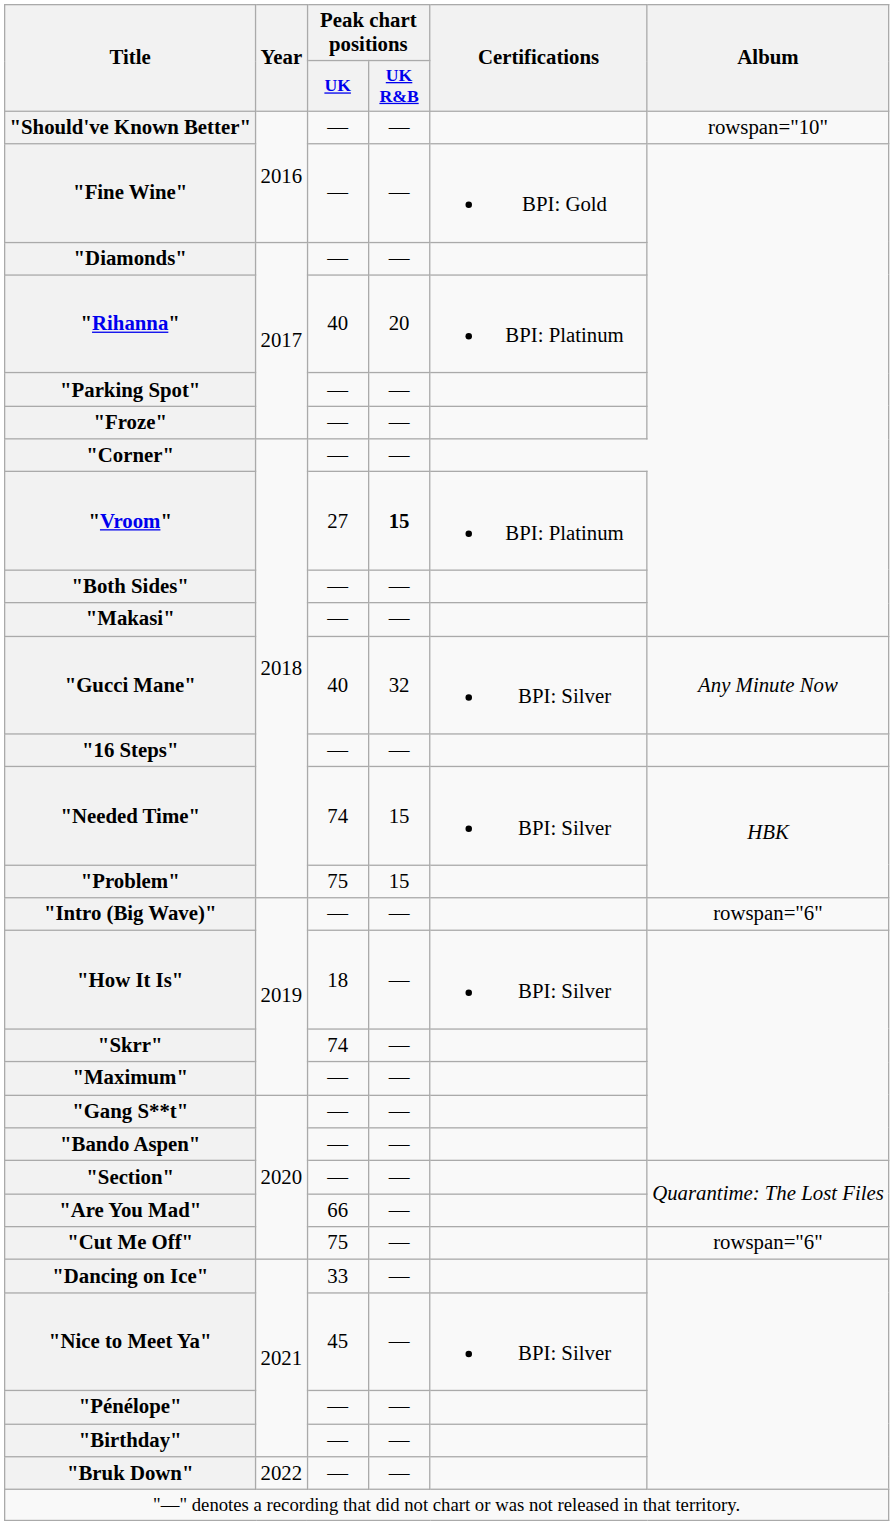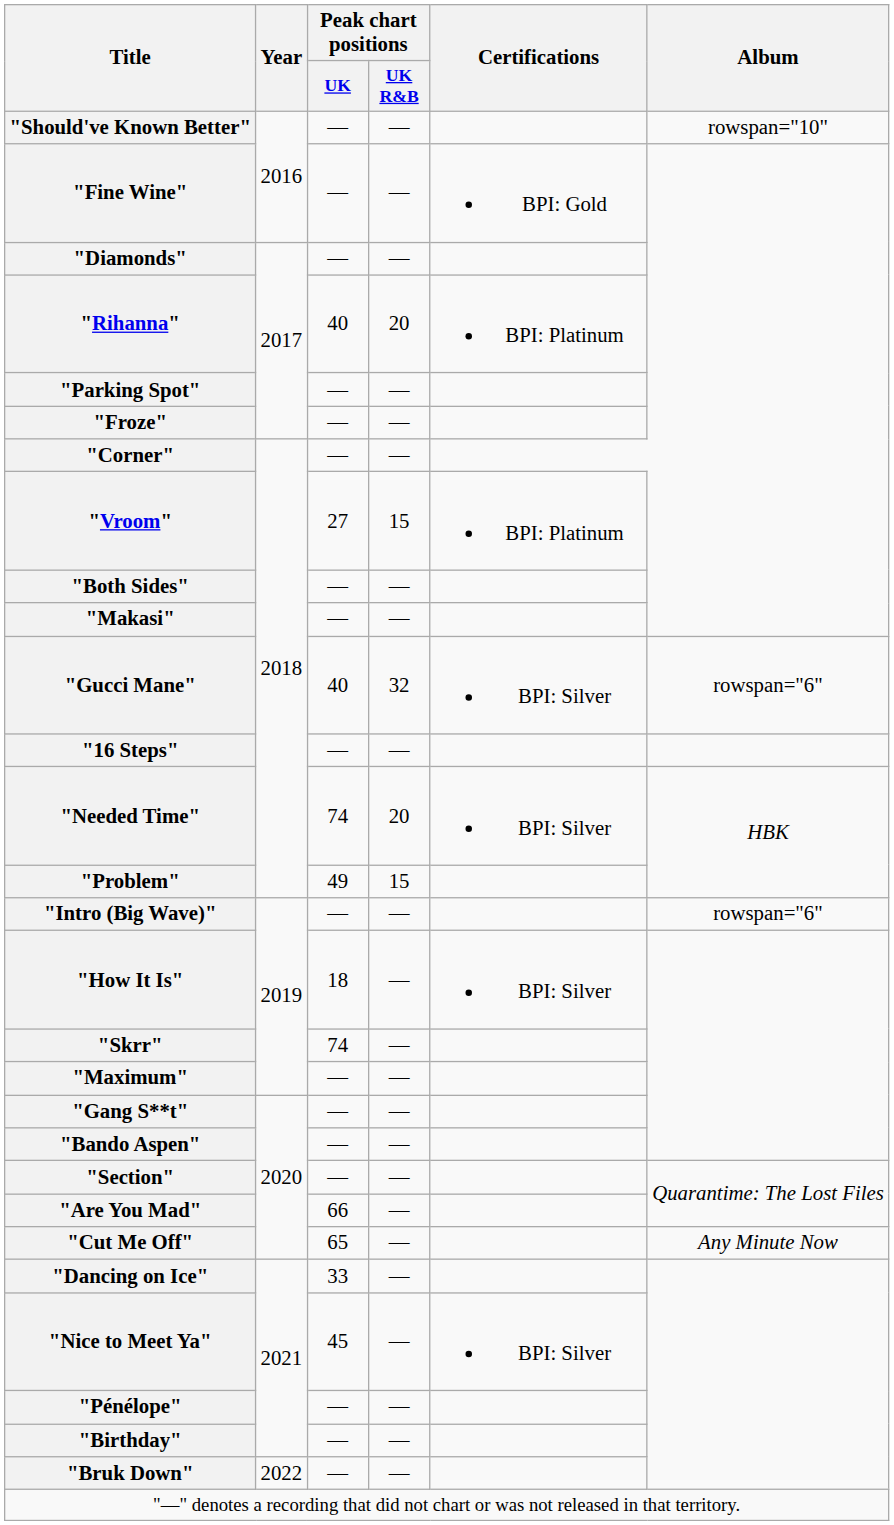(399, 520) bold -> (399, 520) normal
(768, 684) Any Minute Now -> (768, 684) rowspan="6"
(399, 815) 15 -> (399, 815) 20
(338, 881) 75 -> (338, 881) 49
(338, 1243) 75 -> (338, 1243) 65
(768, 1243) rowspan="6" -> (768, 1243) Any Minute Now
